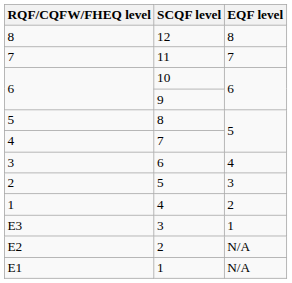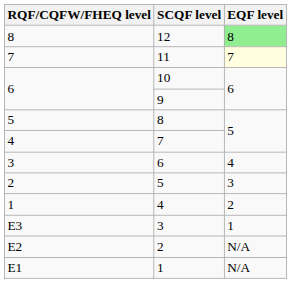(231, 36) no background -> (231, 36) lightgreen background
(231, 57) no background -> (231, 57) lightyellow background
